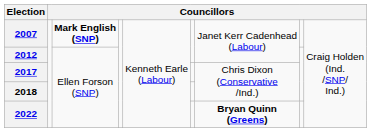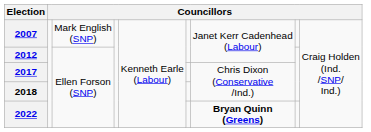(85, 33) bold -> (83, 33) normal
